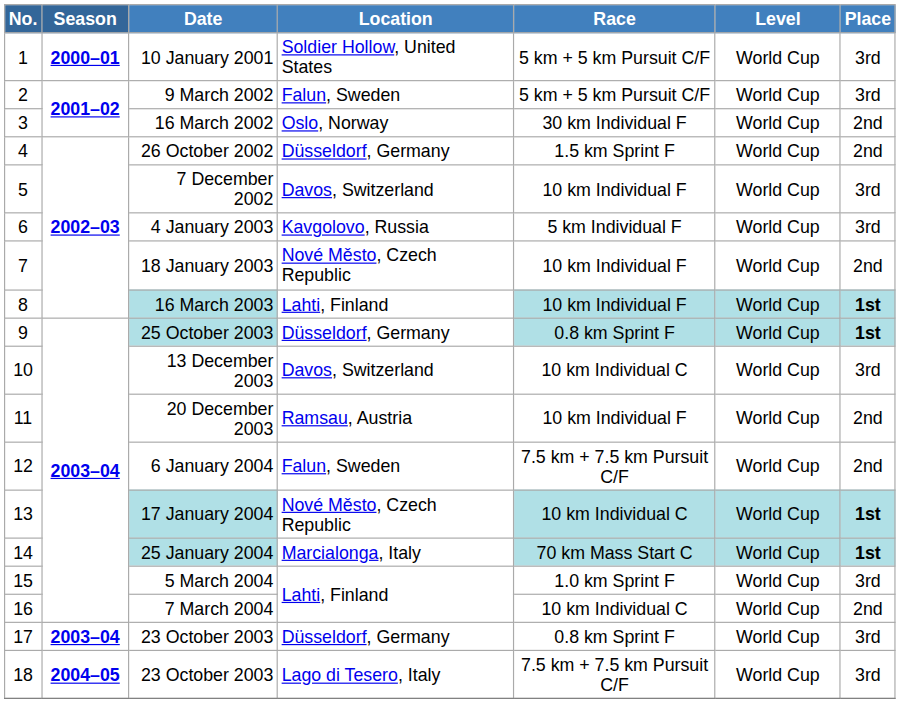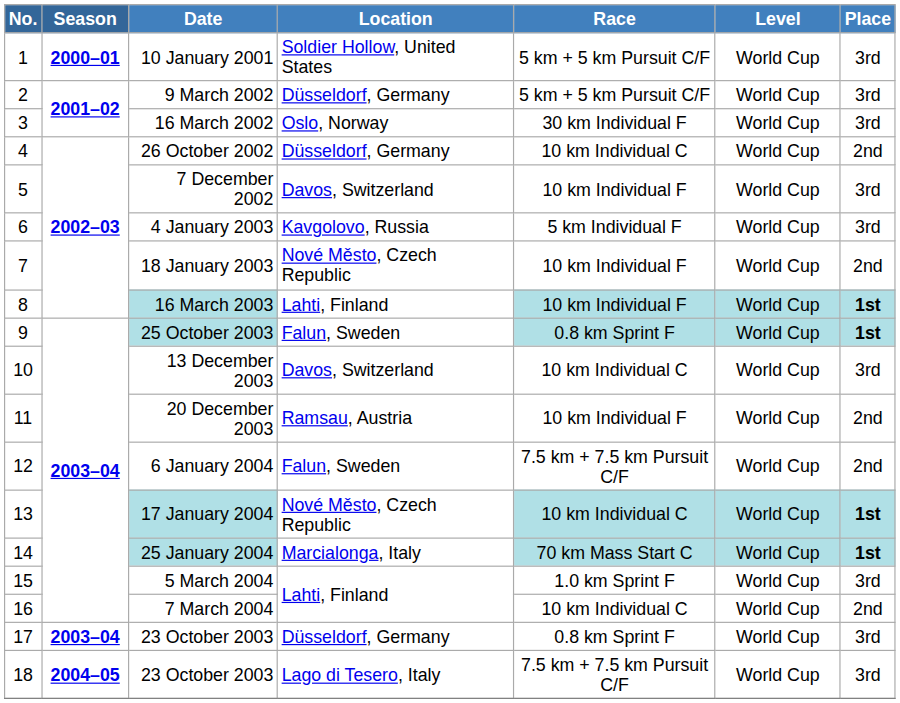(341, 95) Falun, Sweden -> (366, 95) Düsseldorf, Germany
(868, 123) 2nd -> (868, 123) 3rd
(615, 151) 1.5 km Sprint F -> (615, 151) 10 km Individual C
(366, 332) Düsseldorf, Germany -> (341, 332) Falun, Sweden
